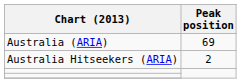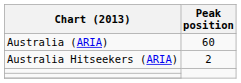(208, 42) 69 -> (208, 42) 60
